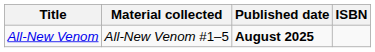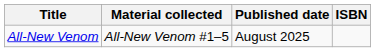(274, 36) bold -> (272, 36) normal
